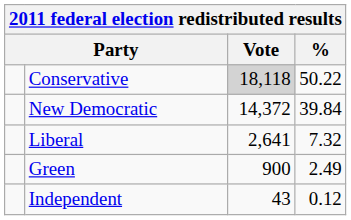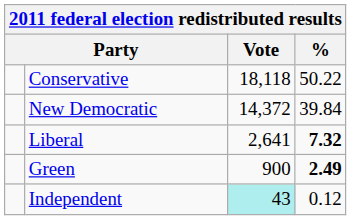(265, 79) lightgrey background -> (265, 79) no background
(325, 139) normal -> (325, 139) bold
(325, 169) normal -> (325, 169) bold
(281, 199) no background -> (281, 199) paleturquoise background
